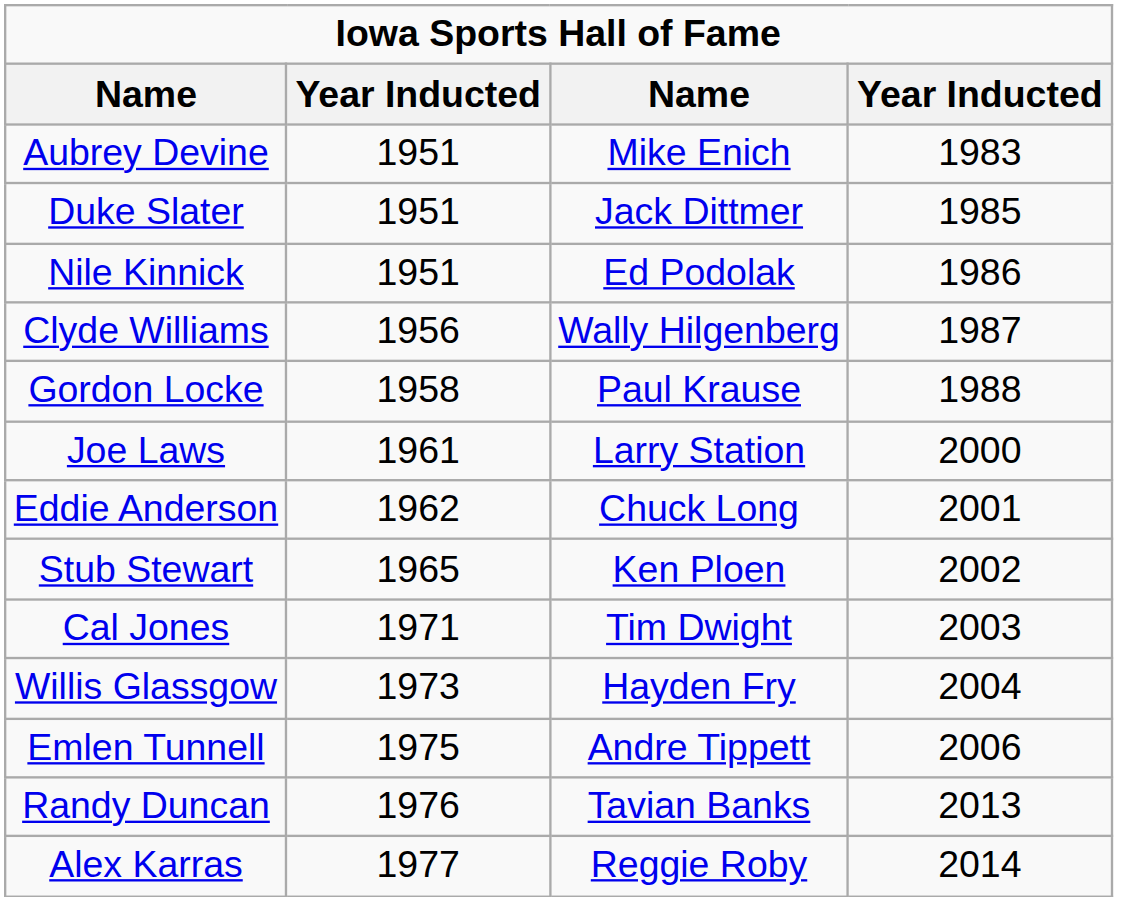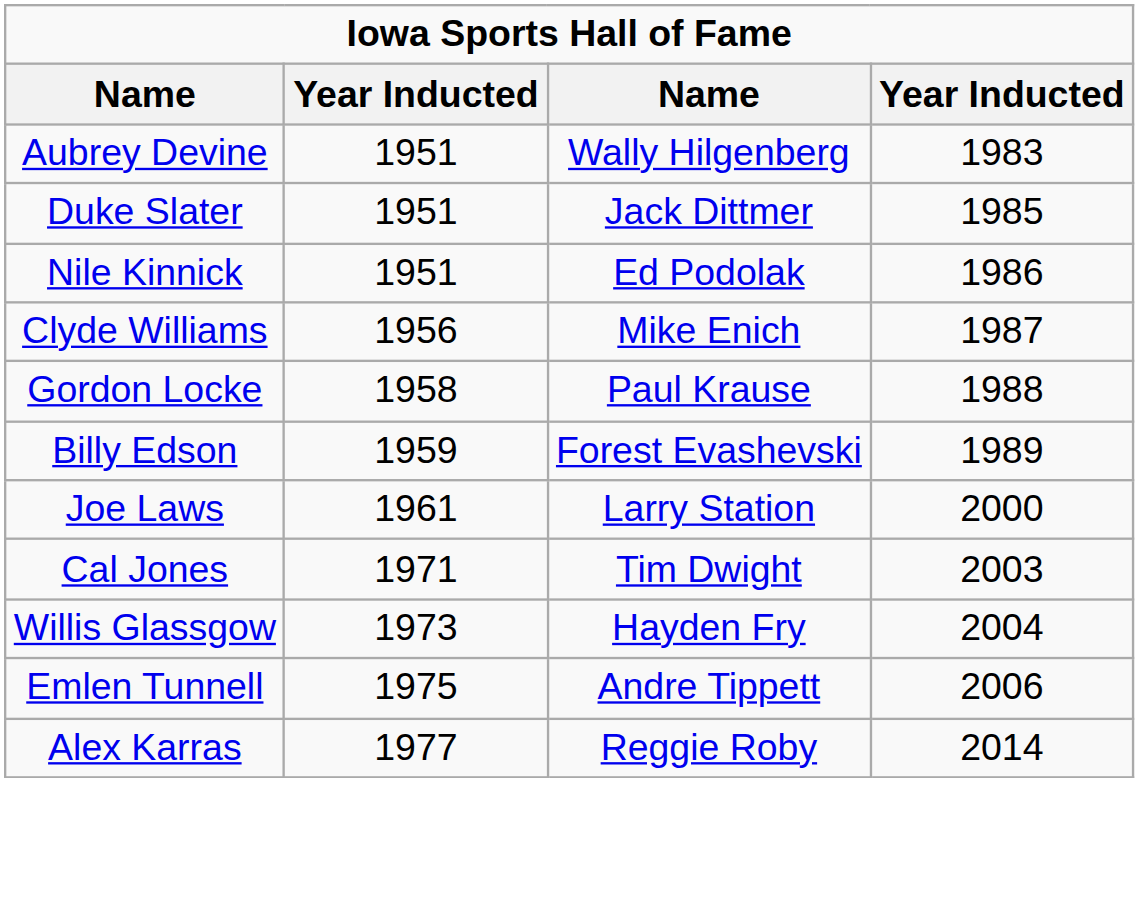(699, 152) Mike Enich -> (709, 152) Wally Hilgenberg
(699, 331) Wally Hilgenberg -> (709, 331) Mike Enich
+ row: (145, 449)
- row: (146, 509)
- row: (146, 568)
- row: (146, 806)
